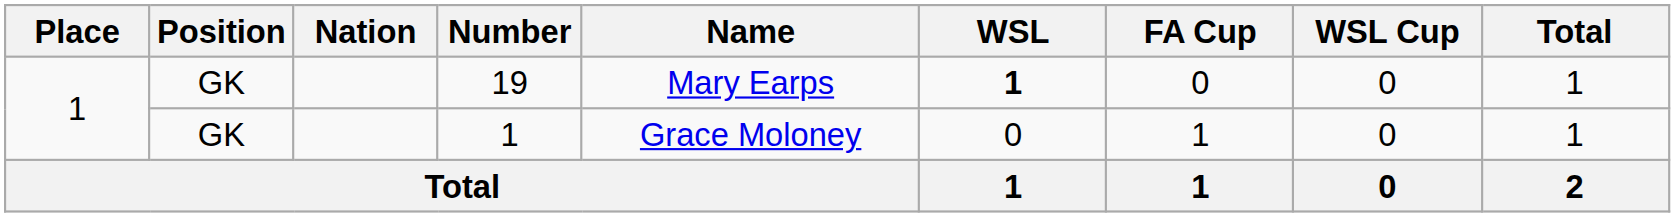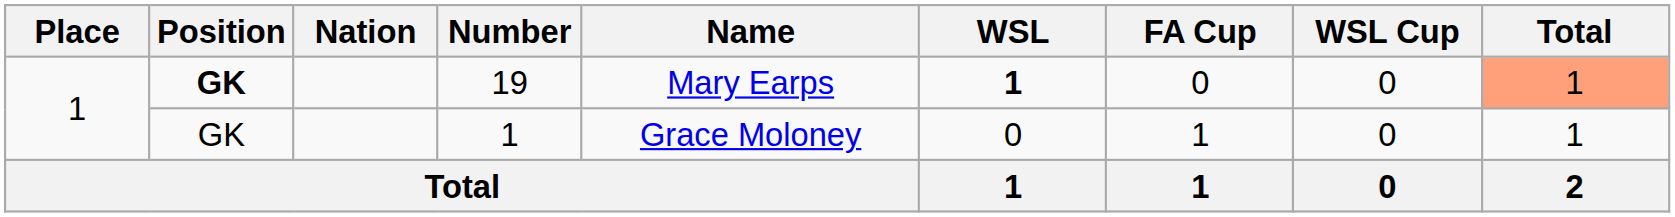(221, 83) normal -> (221, 83) bold
(1575, 83) no background -> (1575, 83) lightsalmon background
